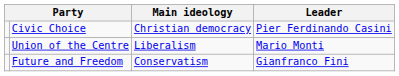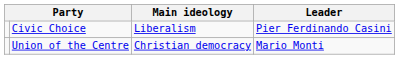(193, 30) Christian democracy -> (165, 30) Liberalism
(165, 46) Liberalism -> (193, 46) Christian democracy
- row: (67, 63)
